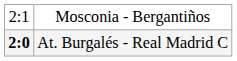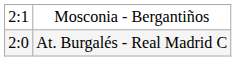(19, 42) bold -> (19, 42) normal
